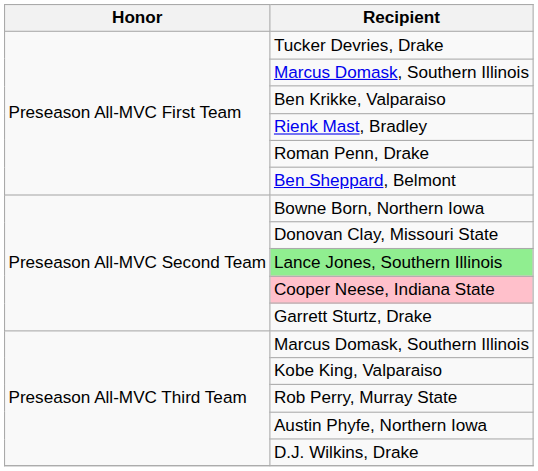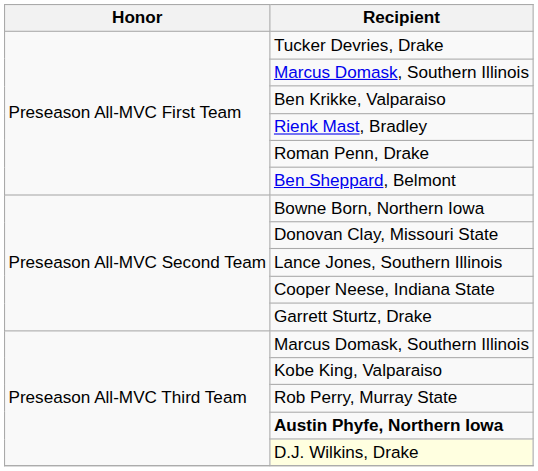(388, 262) lightgreen background -> (388, 262) no background
(384, 289) pink background -> (384, 289) no background
(381, 425) normal -> (389, 425) bold
(346, 452) no background -> (346, 452) lightyellow background
